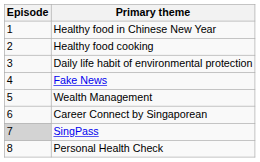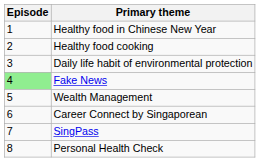(10, 81) no background -> (10, 81) lightgreen background
(10, 132) lightgrey background -> (10, 132) no background
